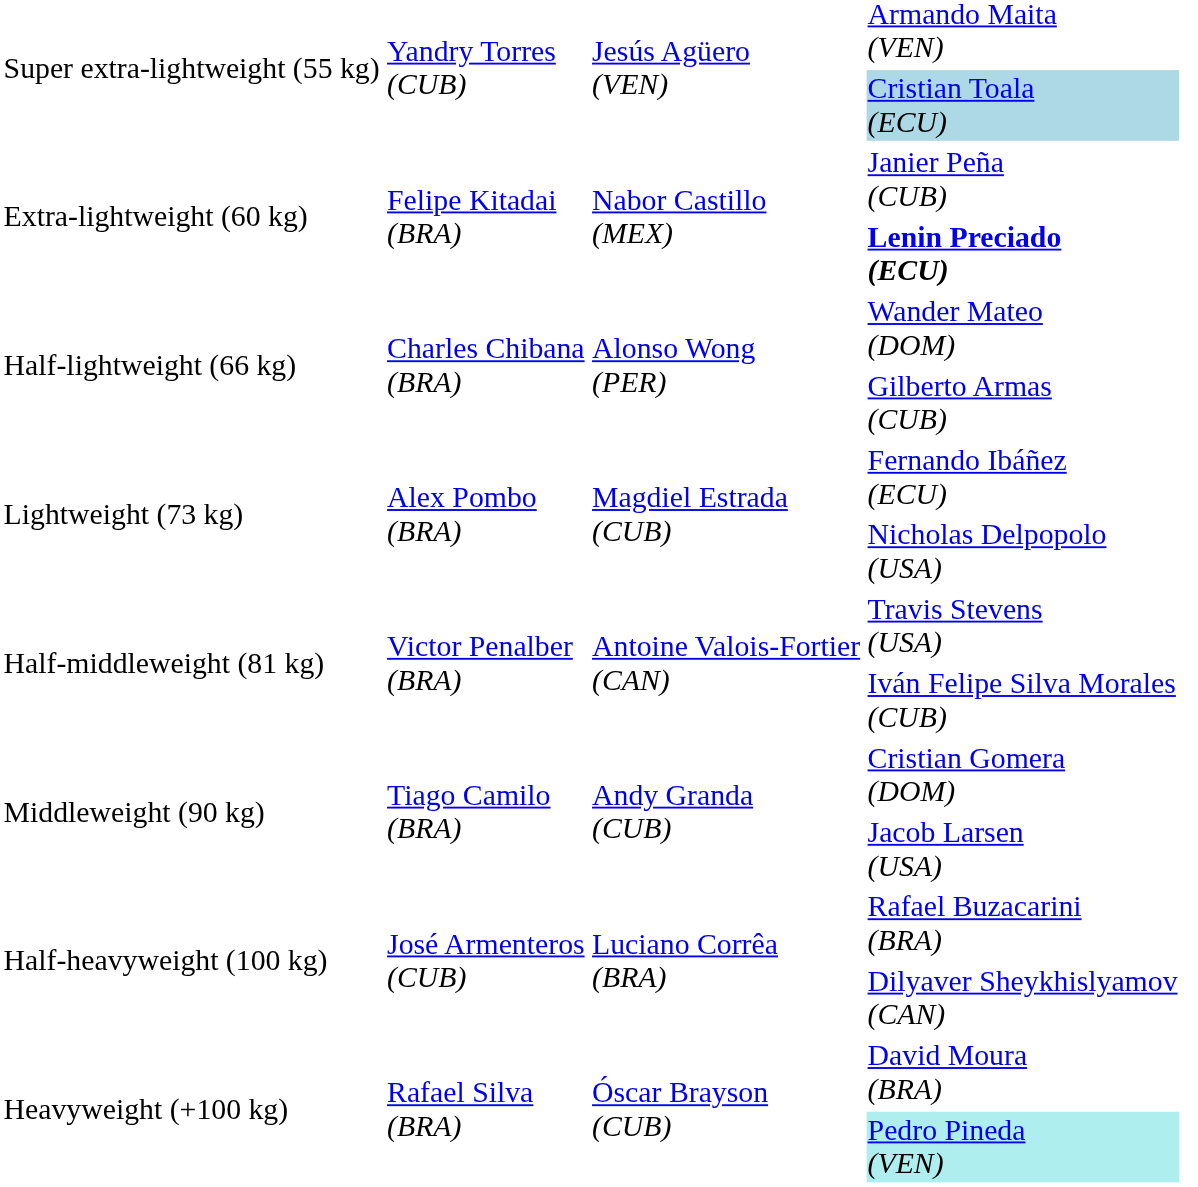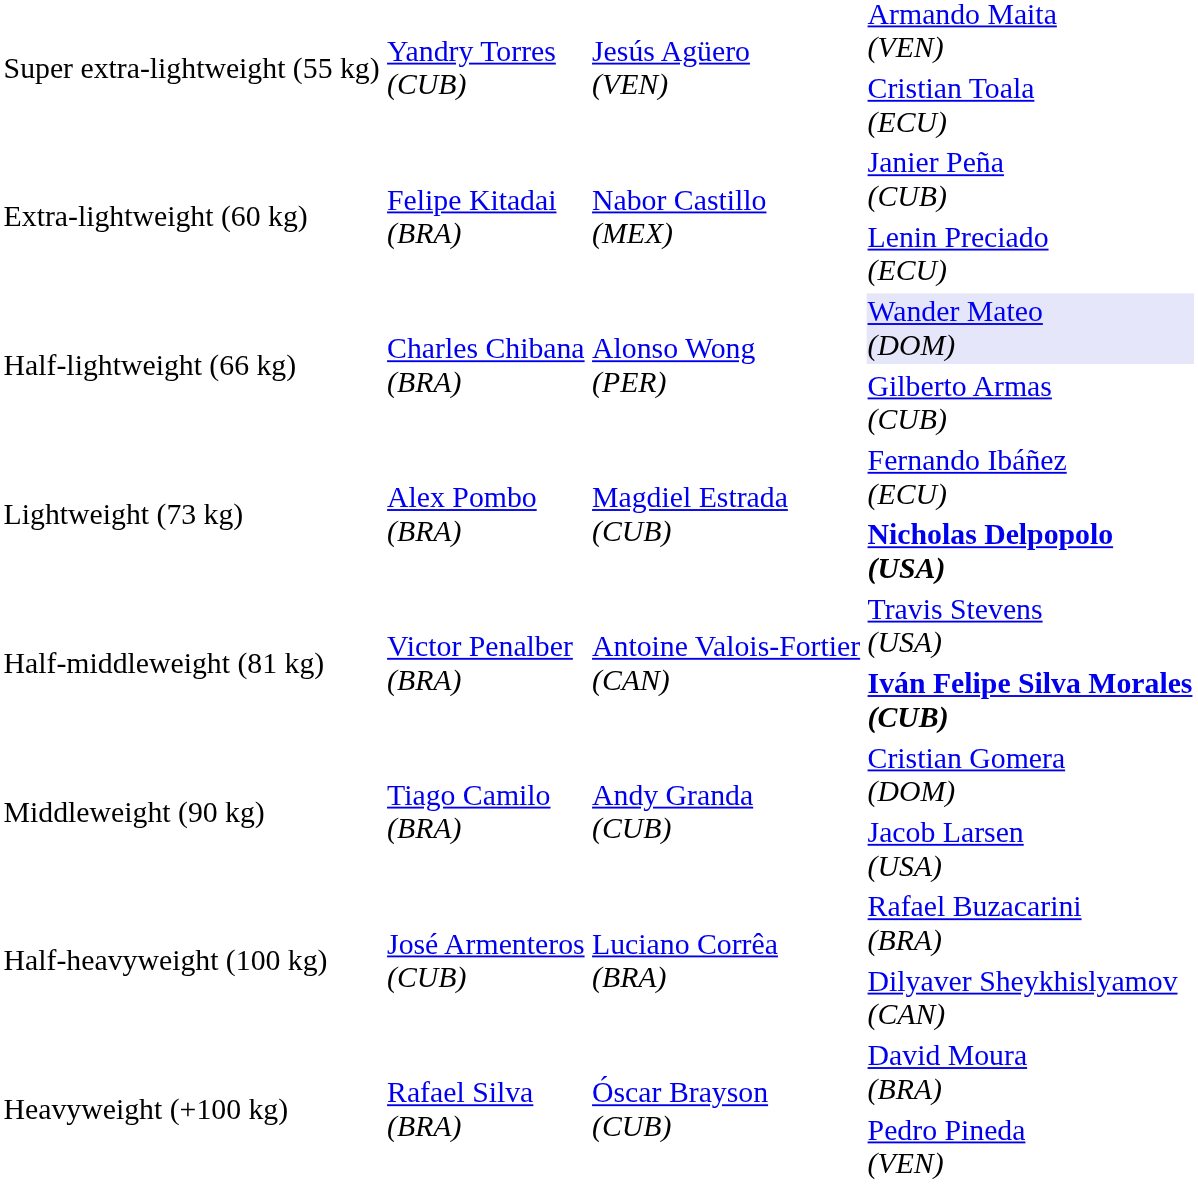(951, 105) lightblue background -> (951, 105) no background
(964, 253) bold -> (958, 253) normal
(955, 328) no background -> (955, 328) lavender background
(987, 551) normal -> (990, 551) bold
(1022, 700) normal -> (1030, 700) bold
(947, 1146) paleturquoise background -> (947, 1146) no background
